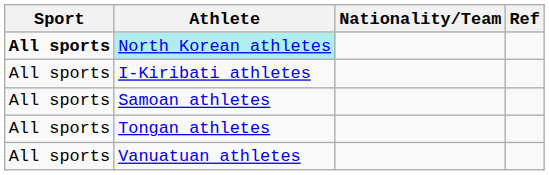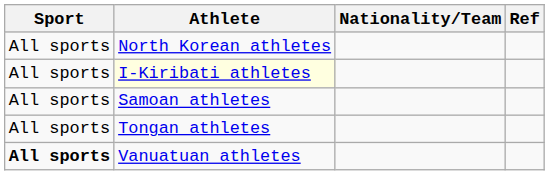(59, 46) bold -> (59, 46) normal
(225, 46) paleturquoise background -> (225, 46) no background
(214, 74) no background -> (214, 74) lightyellow background
(59, 156) normal -> (59, 156) bold
